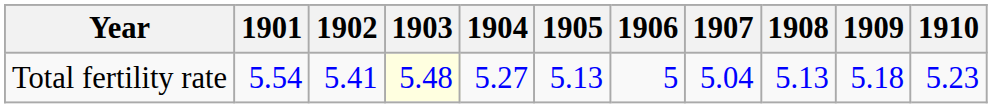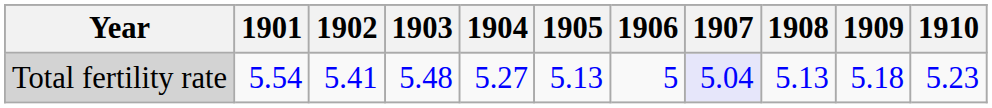(120, 77) no background -> (120, 77) lightgrey background
(426, 77) lightyellow background -> (426, 77) no background
(727, 77) no background -> (727, 77) lavender background
